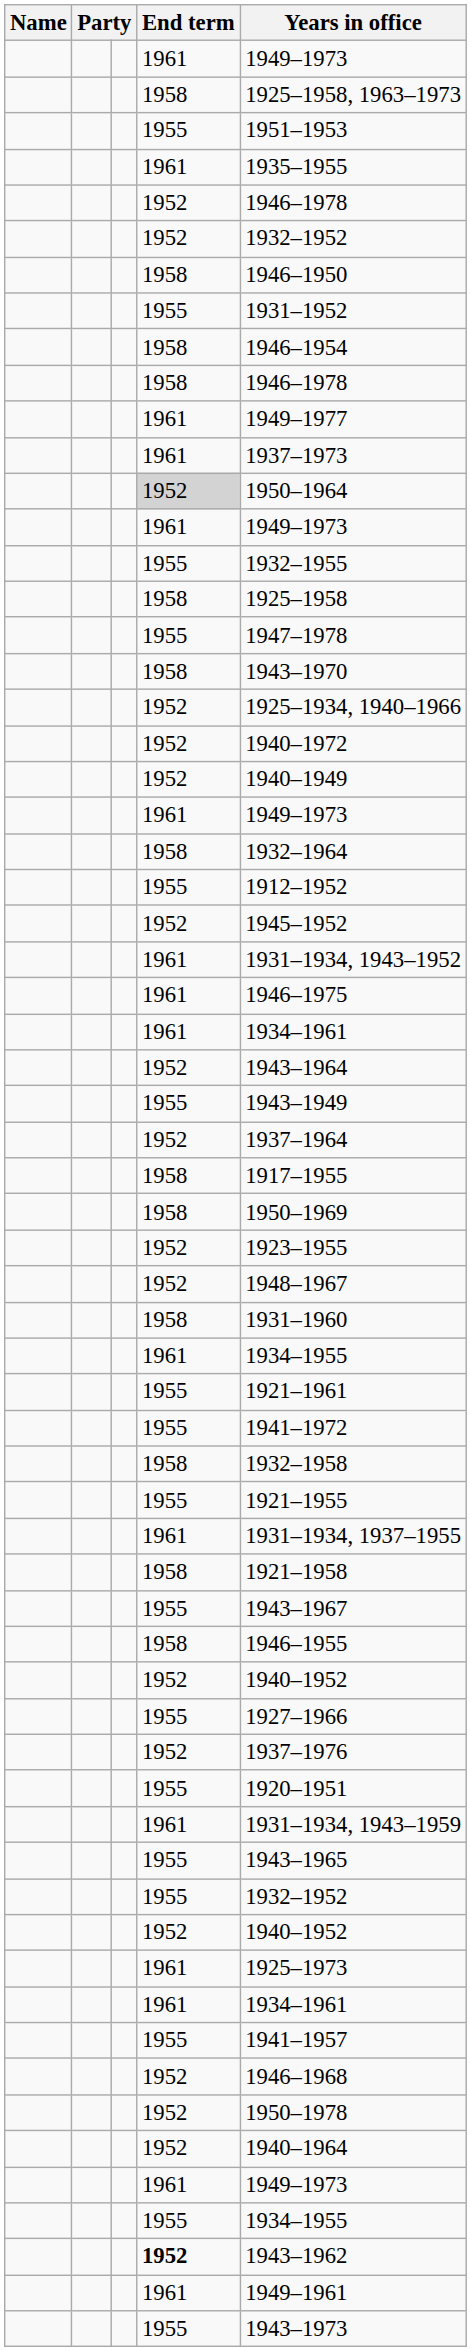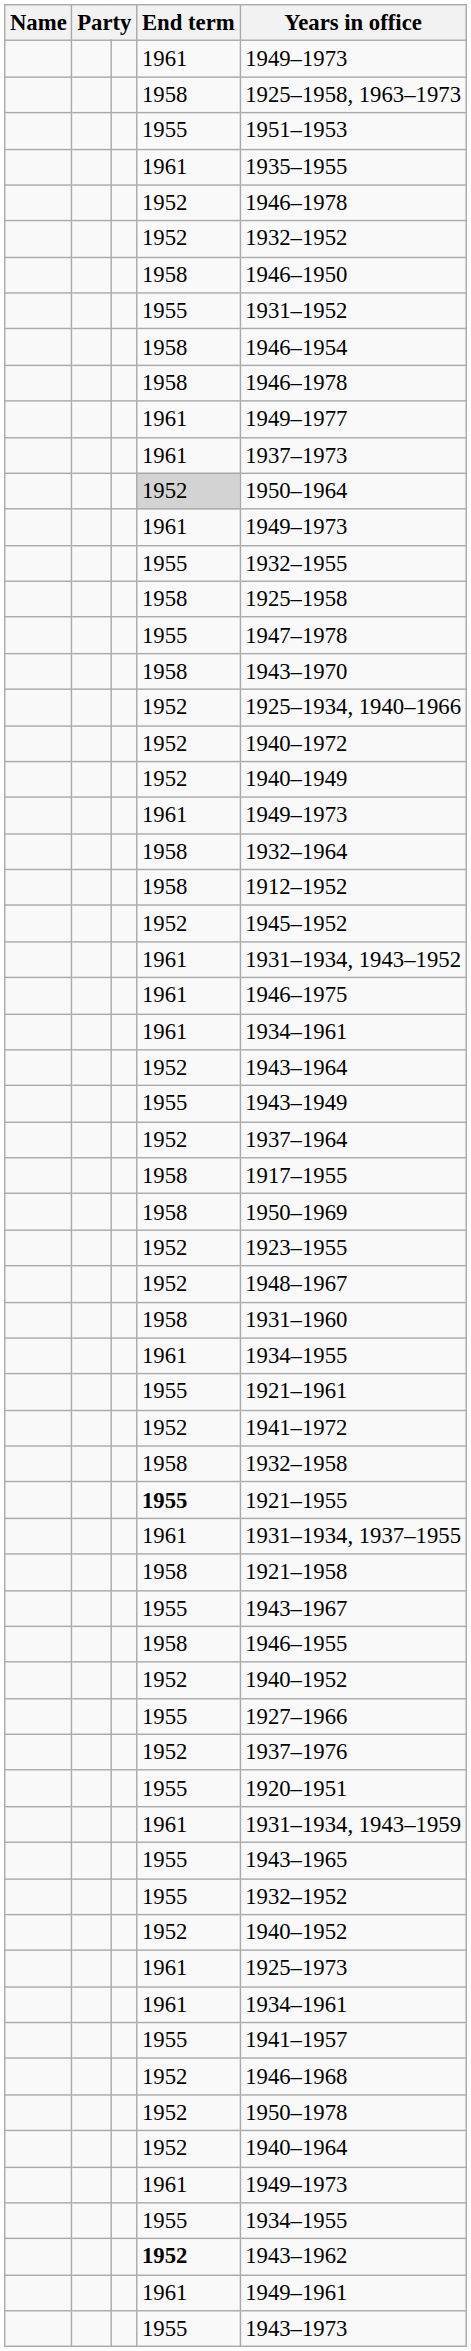(165, 887) 1955 -> (165, 887) 1958
(165, 1427) 1955 -> (165, 1427) 1952
(165, 1499) normal -> (165, 1499) bold
